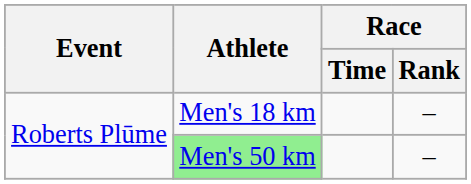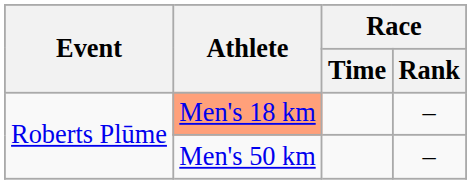(247, 113) no background -> (247, 113) lightsalmon background
(247, 157) lightgreen background -> (247, 157) no background
